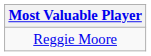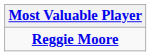(75, 39) normal -> (75, 39) bold
